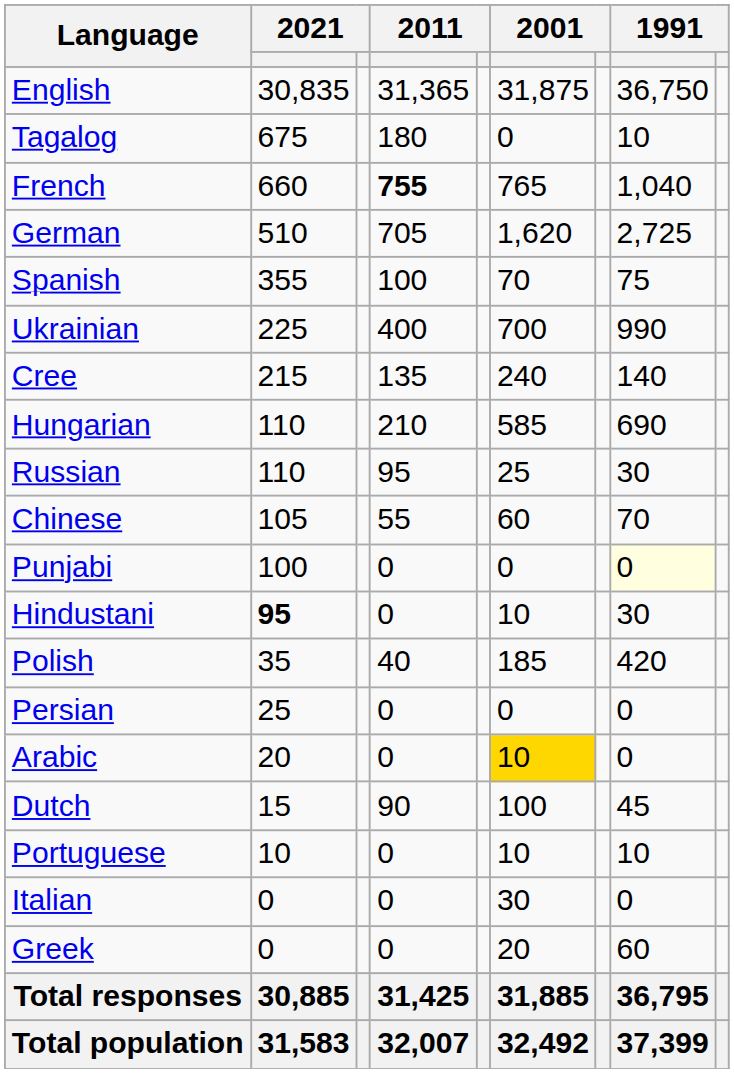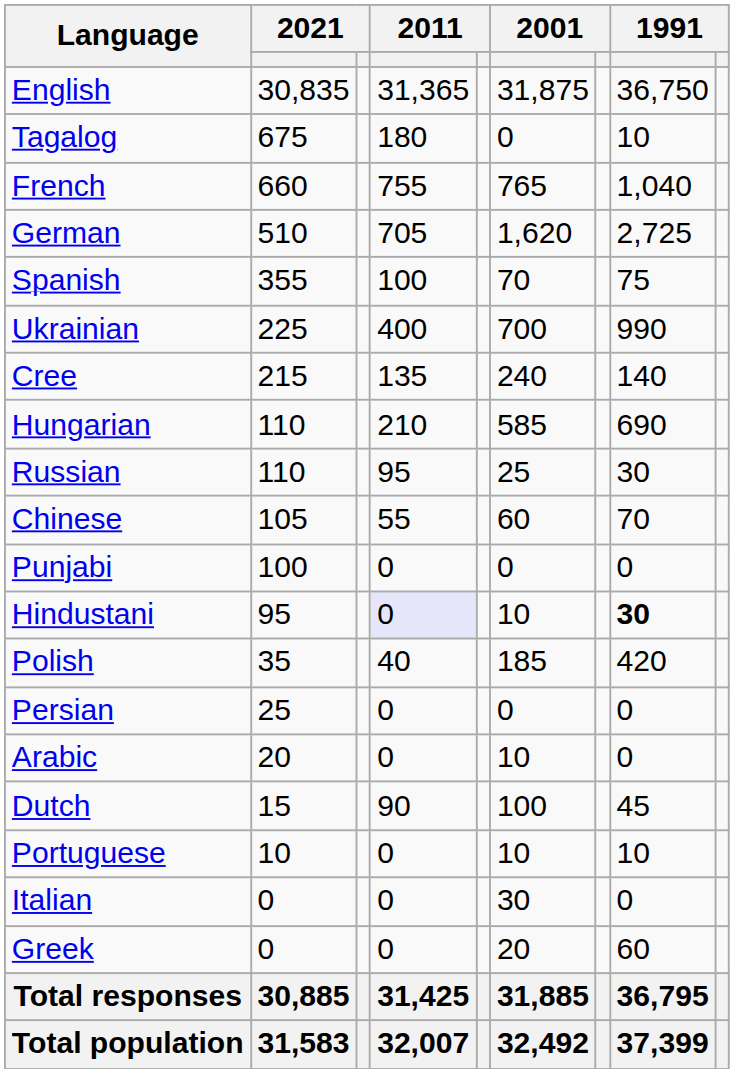(402, 185) bold -> (402, 185) normal
(625, 566) lightyellow background -> (625, 566) no background
(274, 614) bold -> (274, 614) normal
(386, 614) no background -> (386, 614) lavender background
(633, 614) normal -> (633, 614) bold
(514, 757) gold background -> (514, 757) no background
